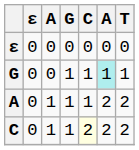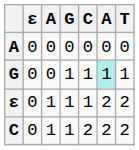(14, 47) ε -> (14, 47) A
(14, 103) A -> (14, 103) ε
(88, 131) lightyellow background -> (88, 131) no background
